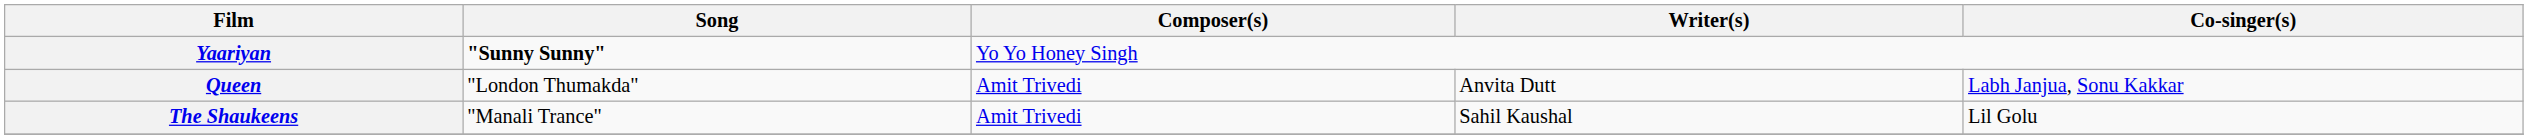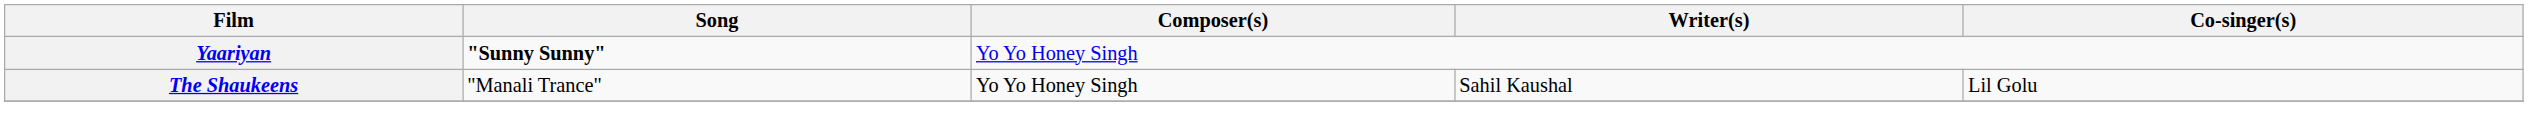- row: (234, 85)
(1029, 117) Amit Trivedi -> (1057, 85) Yo Yo Honey Singh
